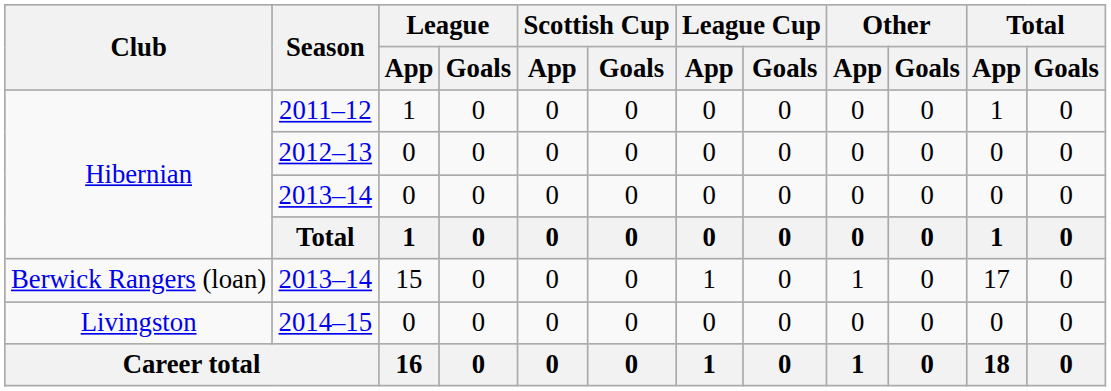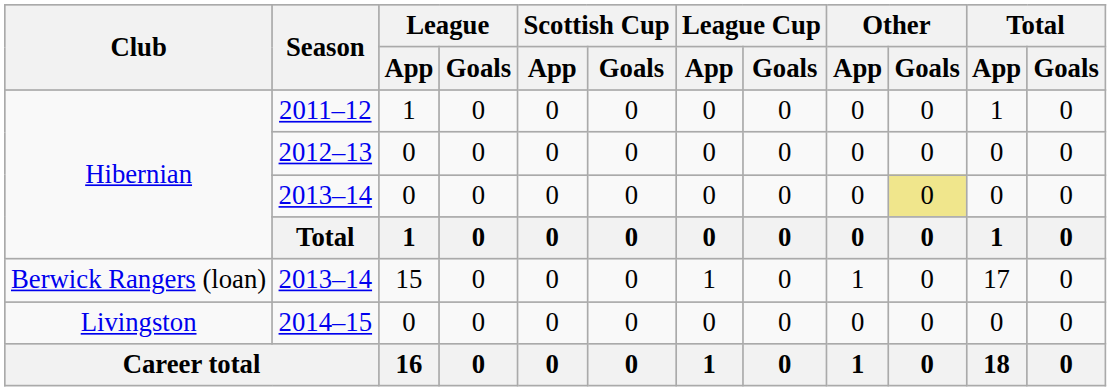(927, 195) no background -> (927, 195) khaki background
